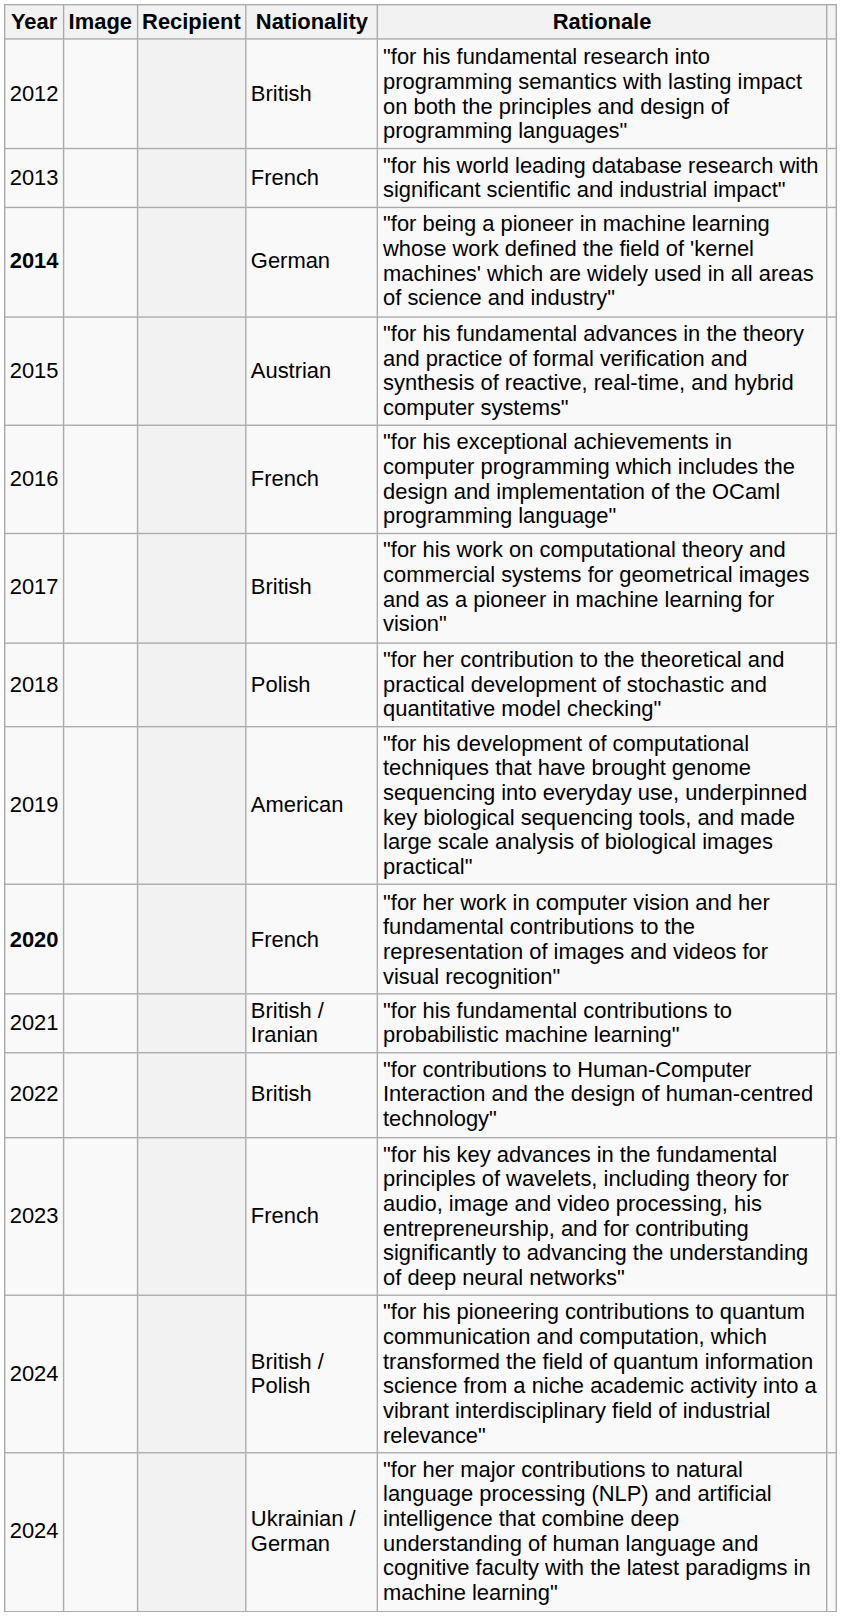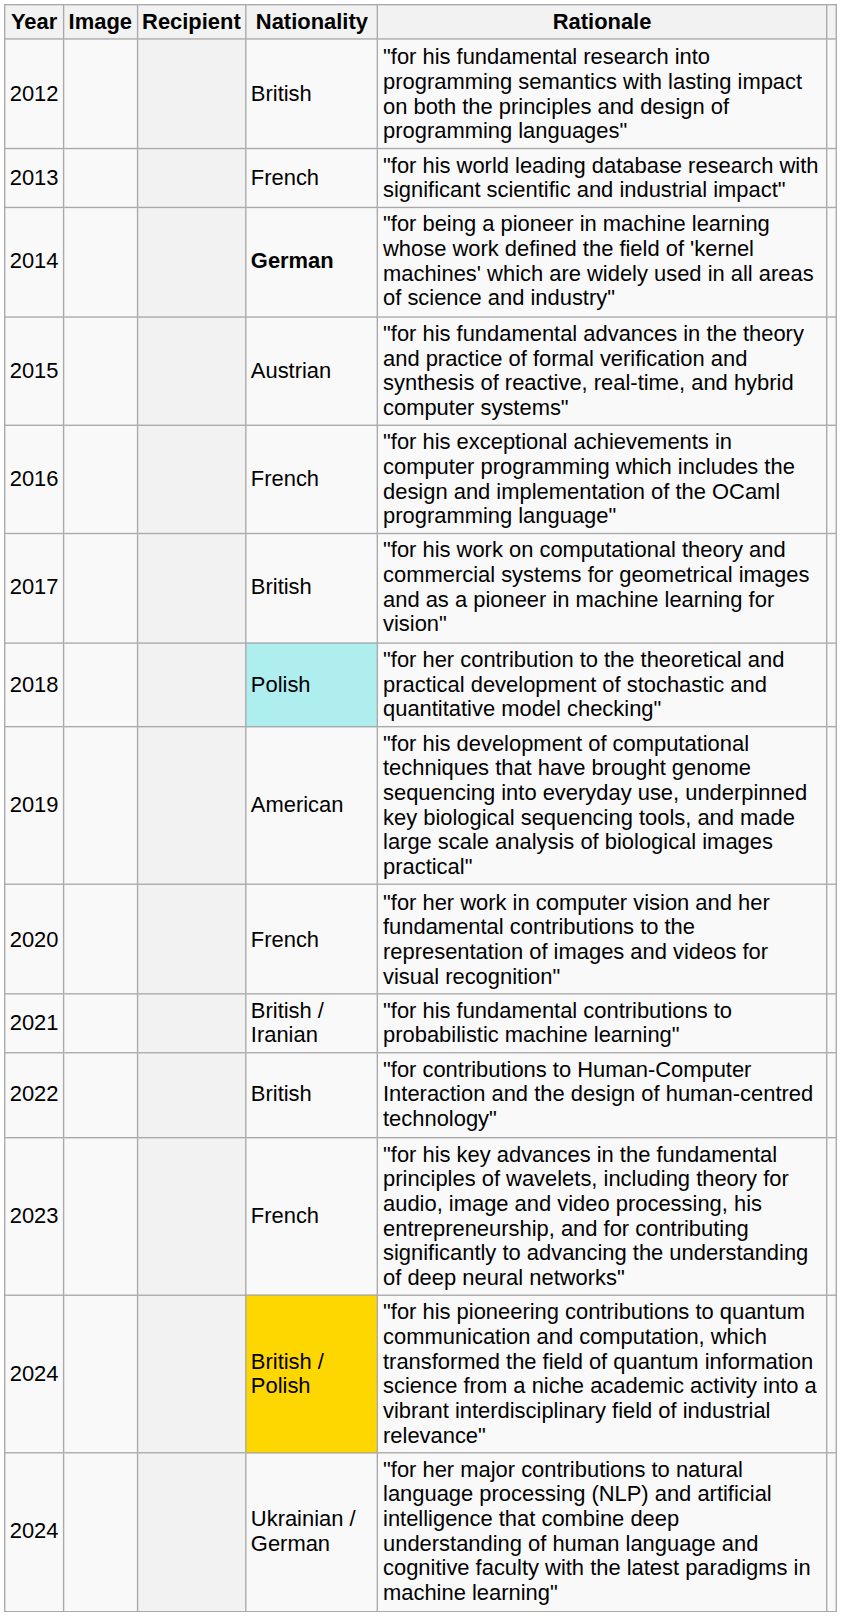(34, 261) bold -> (34, 261) normal
(290, 261) normal -> (292, 261) bold
(281, 684) no background -> (281, 684) paleturquoise background
(34, 938) bold -> (34, 938) normal
(287, 1373) no background -> (287, 1373) gold background
